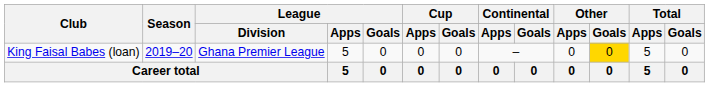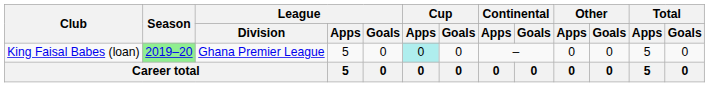(169, 52) no background -> (169, 52) lightgreen background
(421, 52) no background -> (421, 52) paleturquoise background
(609, 52) gold background -> (609, 52) no background
